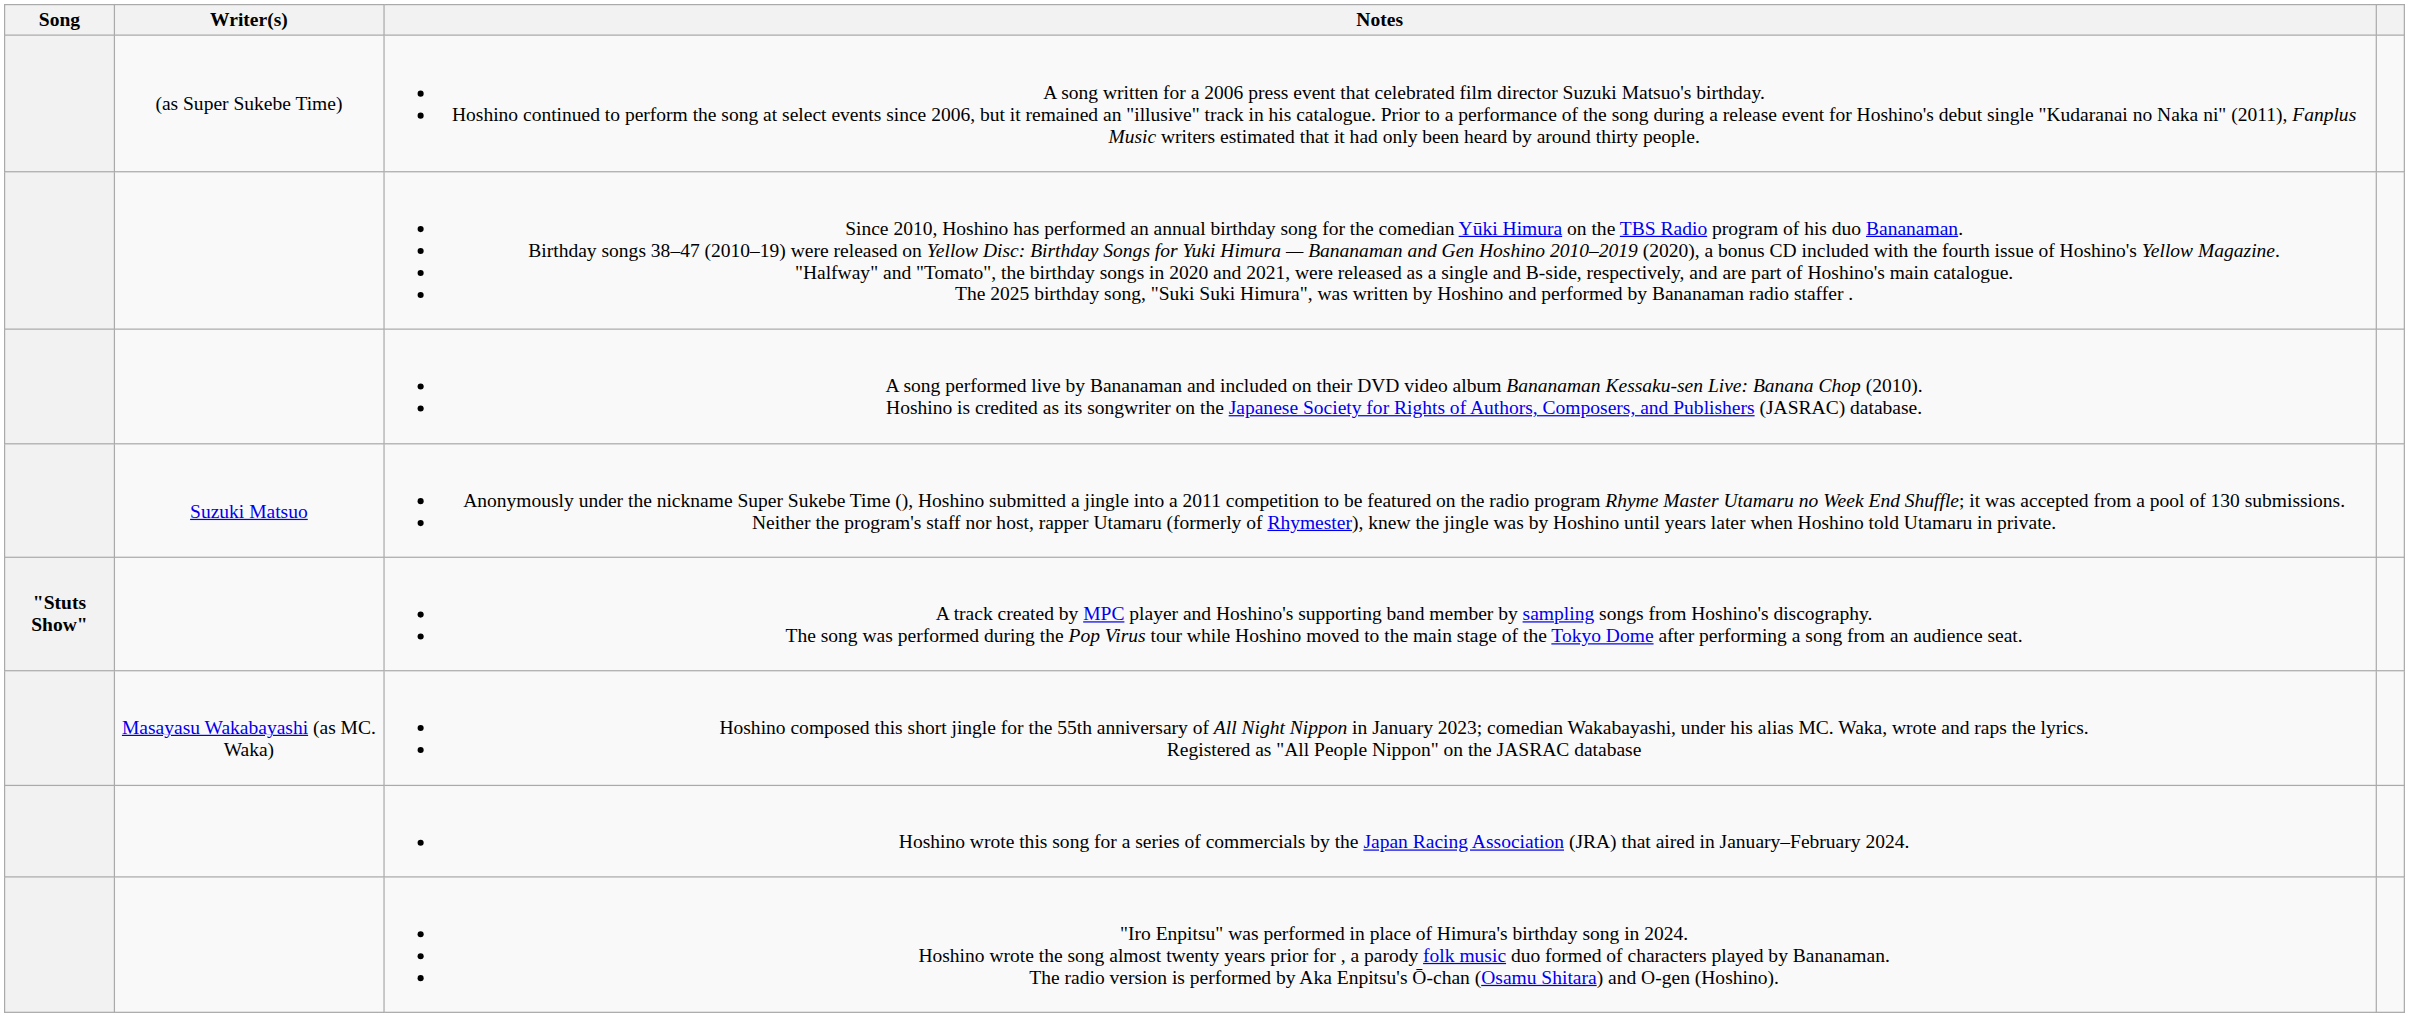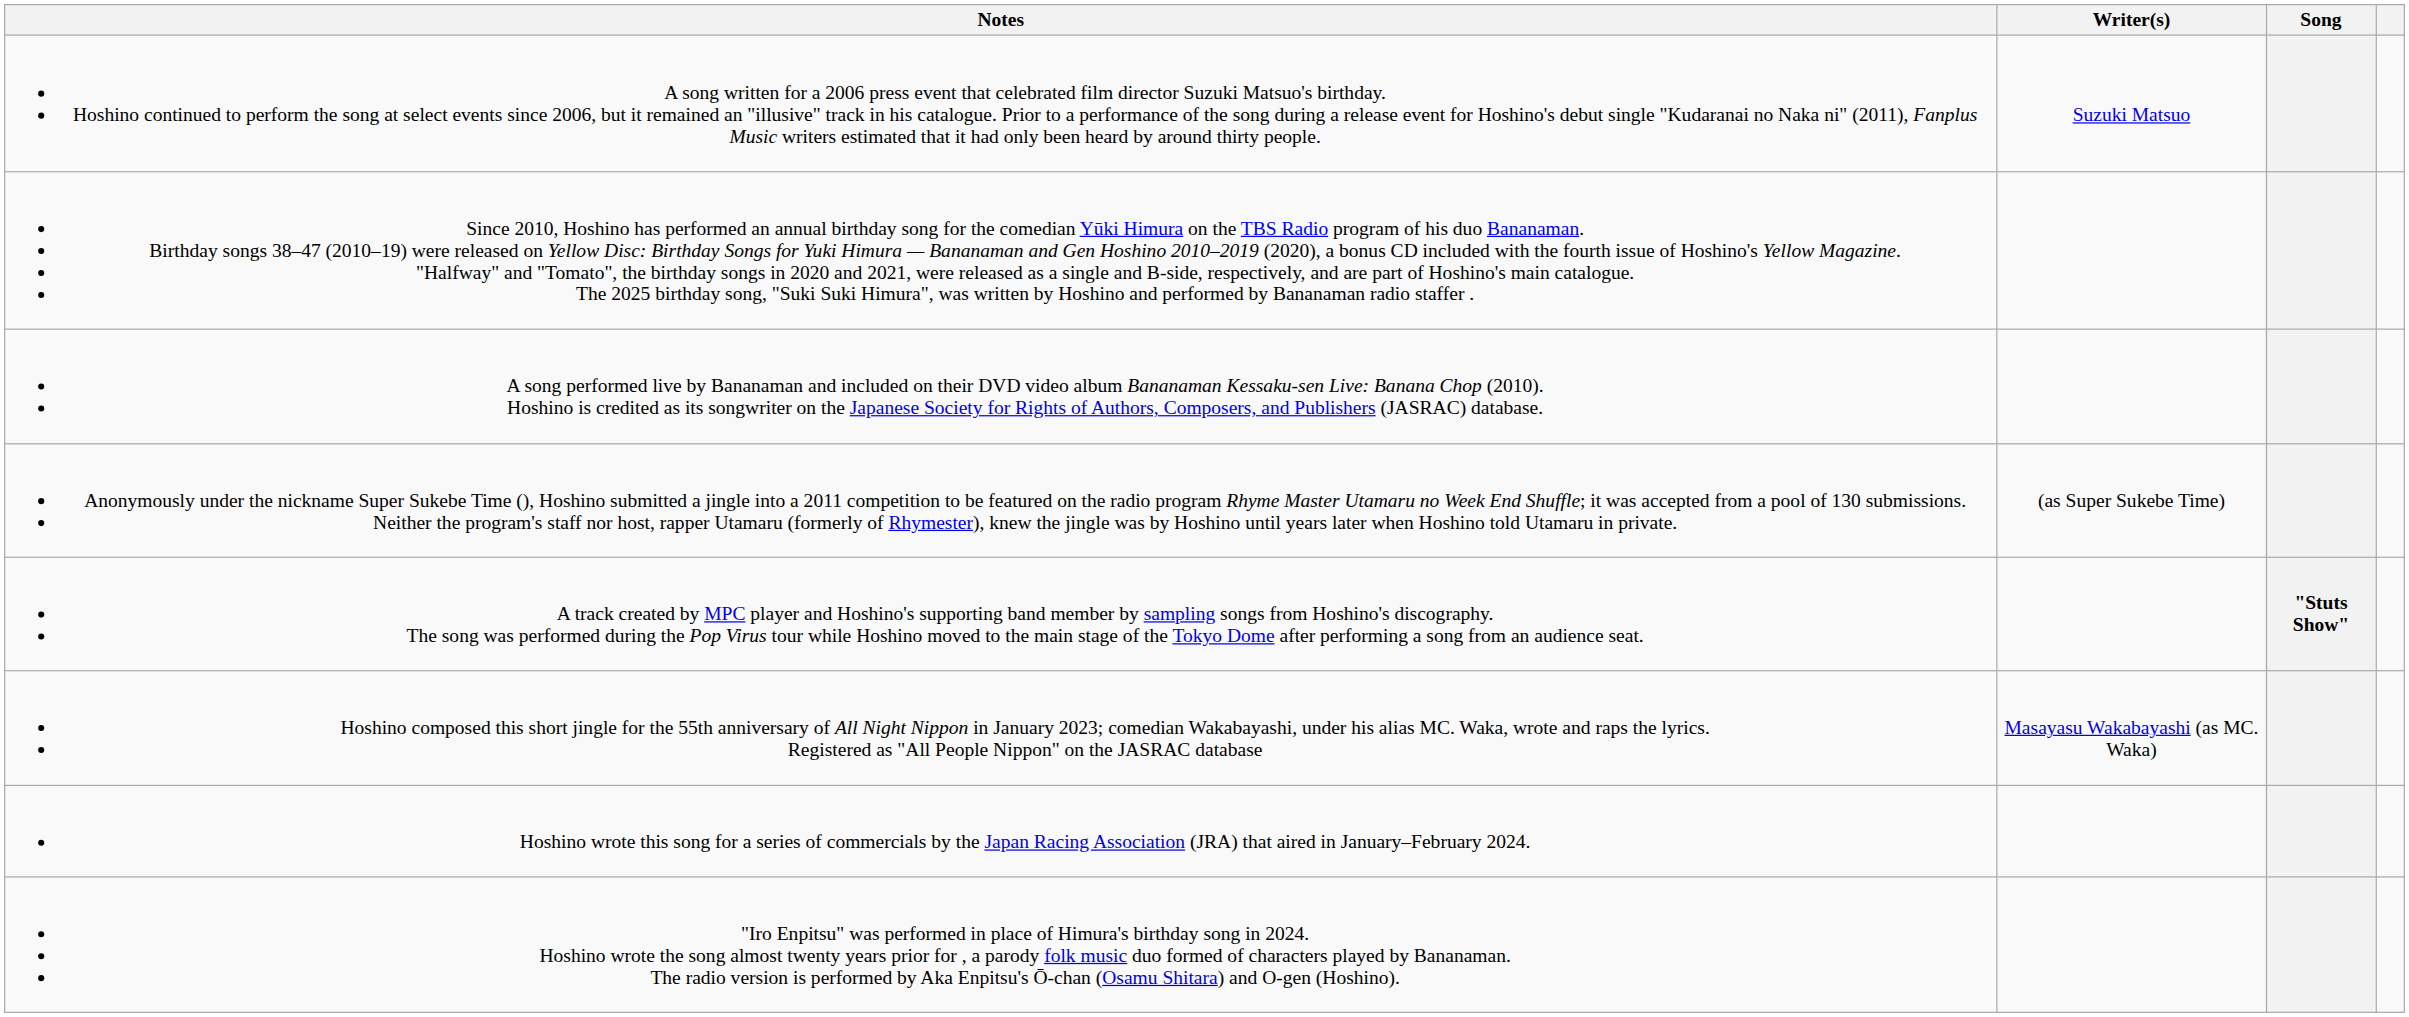columns swapped: (59, 19) <-> (1380, 19)
(249, 103) (as Super Sukebe Time) -> (2131, 114) Suzuki Matsuo
(249, 511) Suzuki Matsuo -> (2131, 500) (as Super Sukebe Time)
